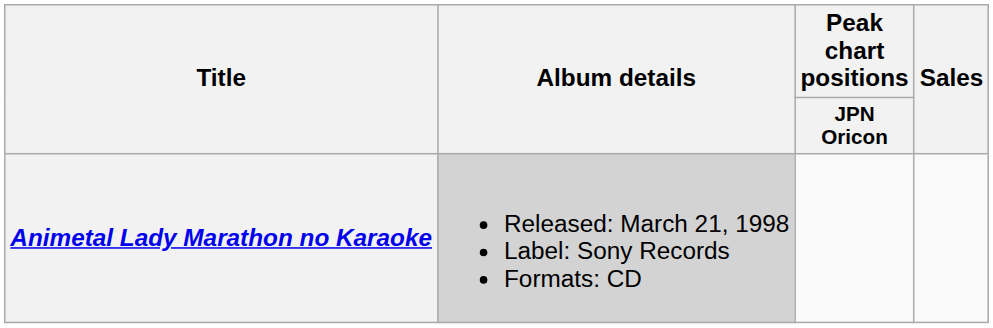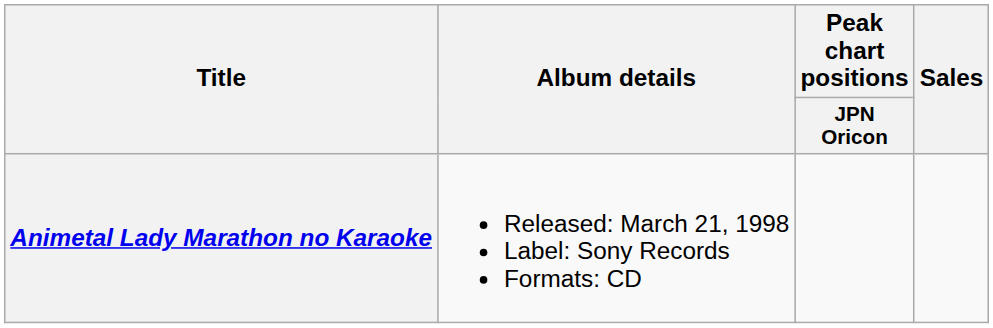(616, 252) lightgrey background -> (616, 252) no background
